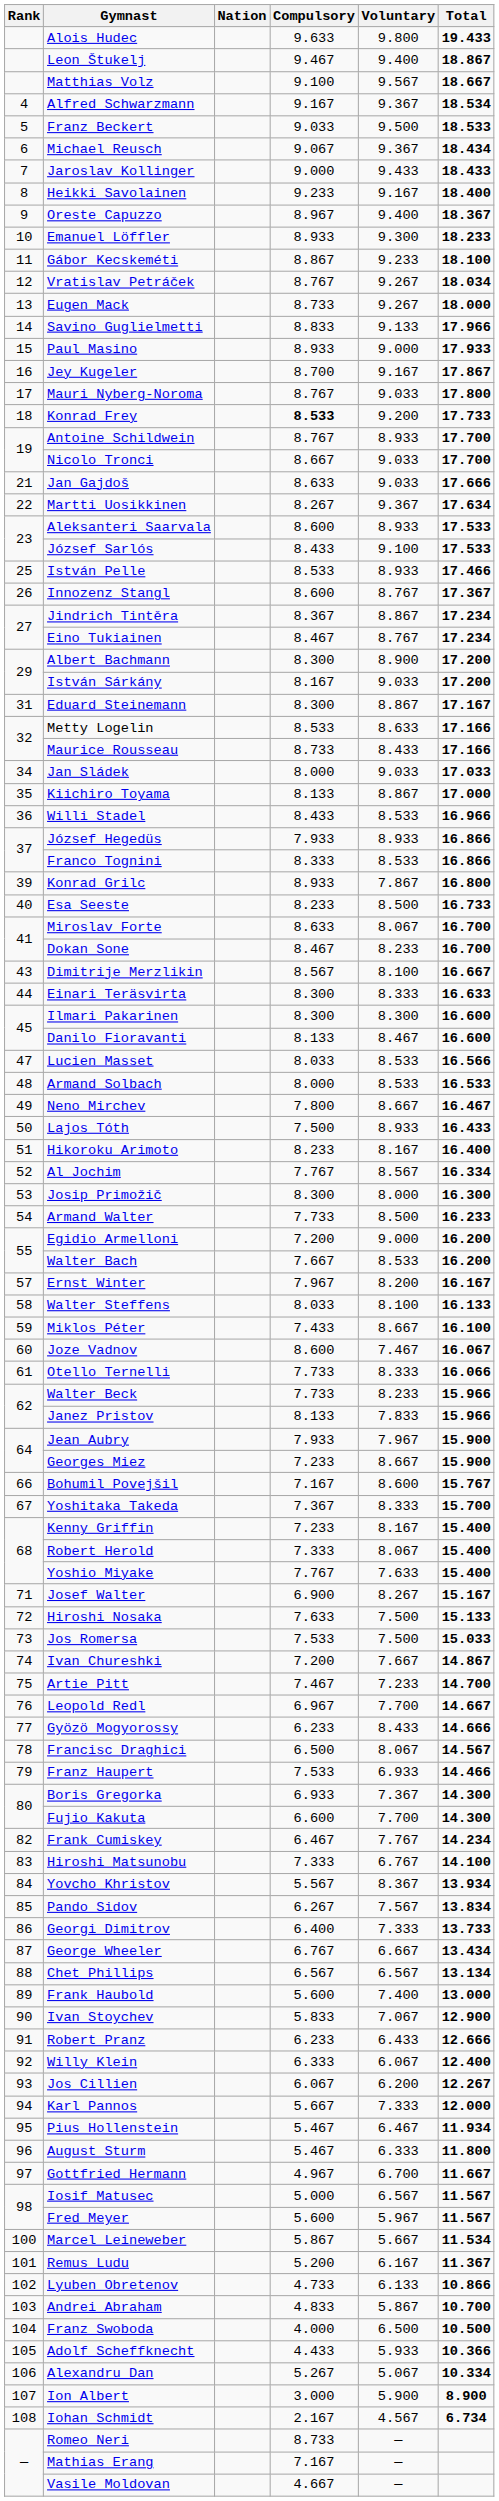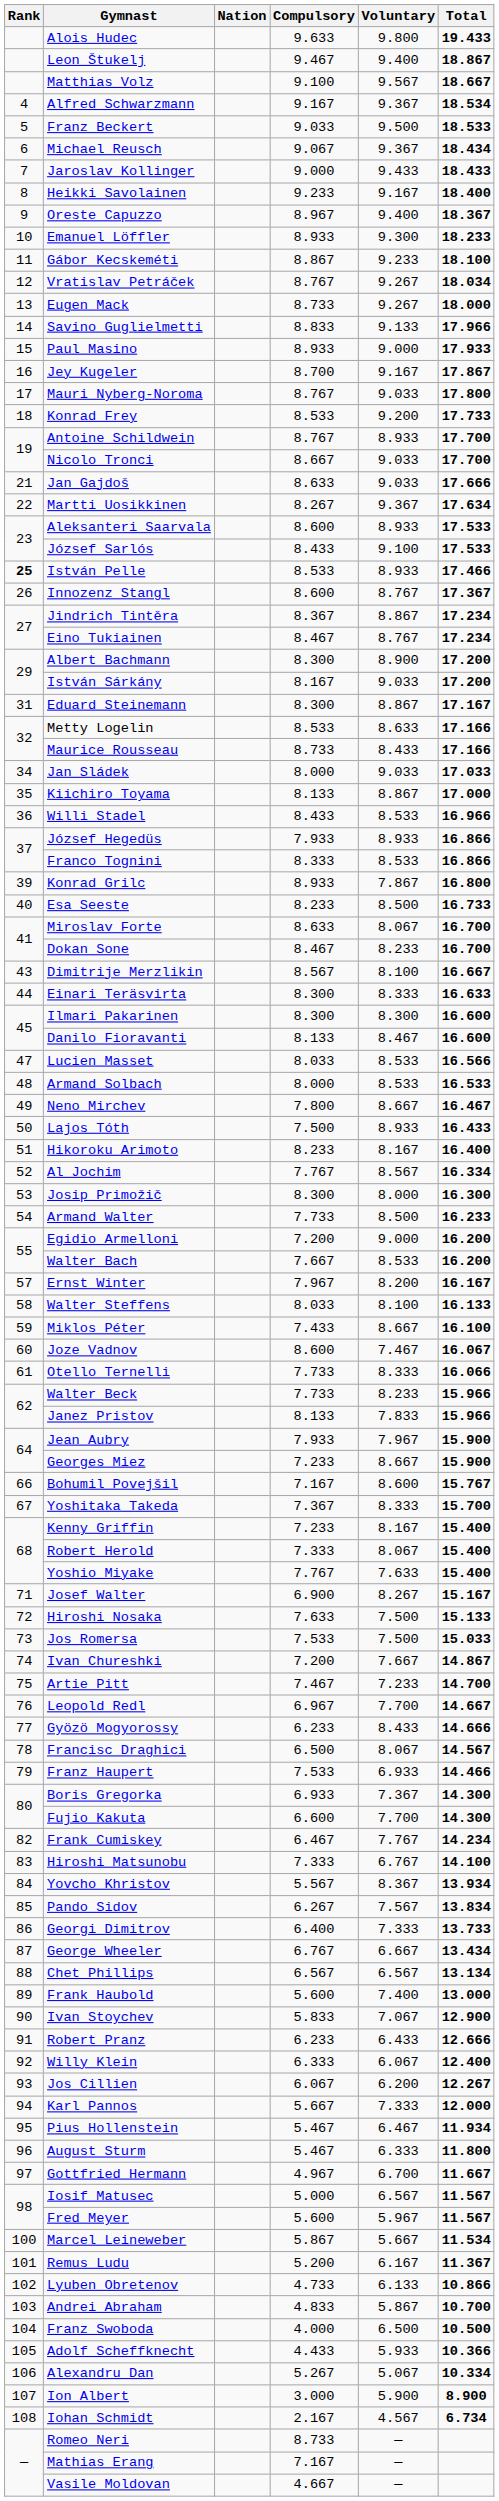(314, 416) bold -> (314, 416) normal
(24, 572) normal -> (24, 572) bold
